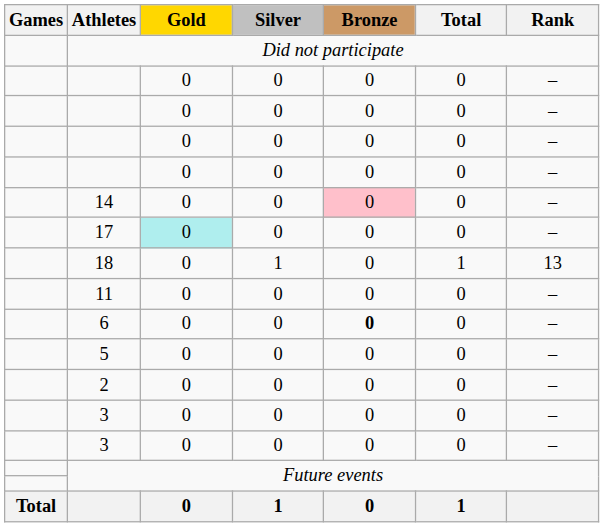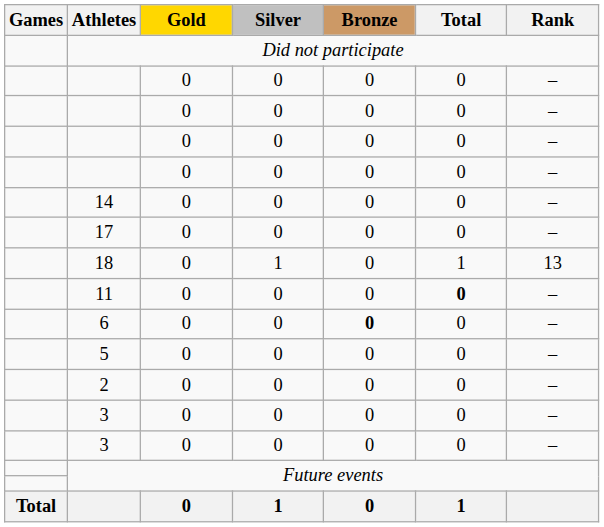(370, 202) pink background -> (370, 202) no background
(186, 232) paleturquoise background -> (186, 232) no background
(461, 293) normal -> (461, 293) bold
